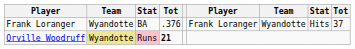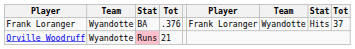(111, 38) khaki background -> (111, 38) no background
(166, 38) bold -> (166, 38) normal
